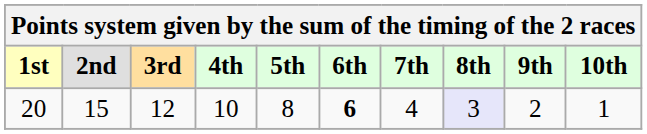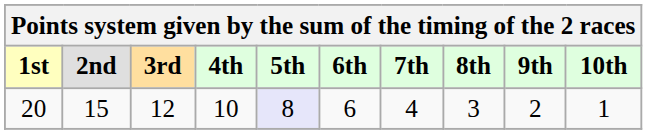(288, 107) no background -> (288, 107) lavender background
(350, 107) bold -> (350, 107) normal
(473, 107) lavender background -> (473, 107) no background
